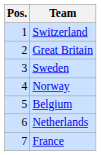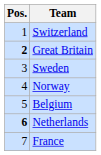(24, 50) normal -> (24, 50) bold
(24, 123) normal -> (24, 123) bold
